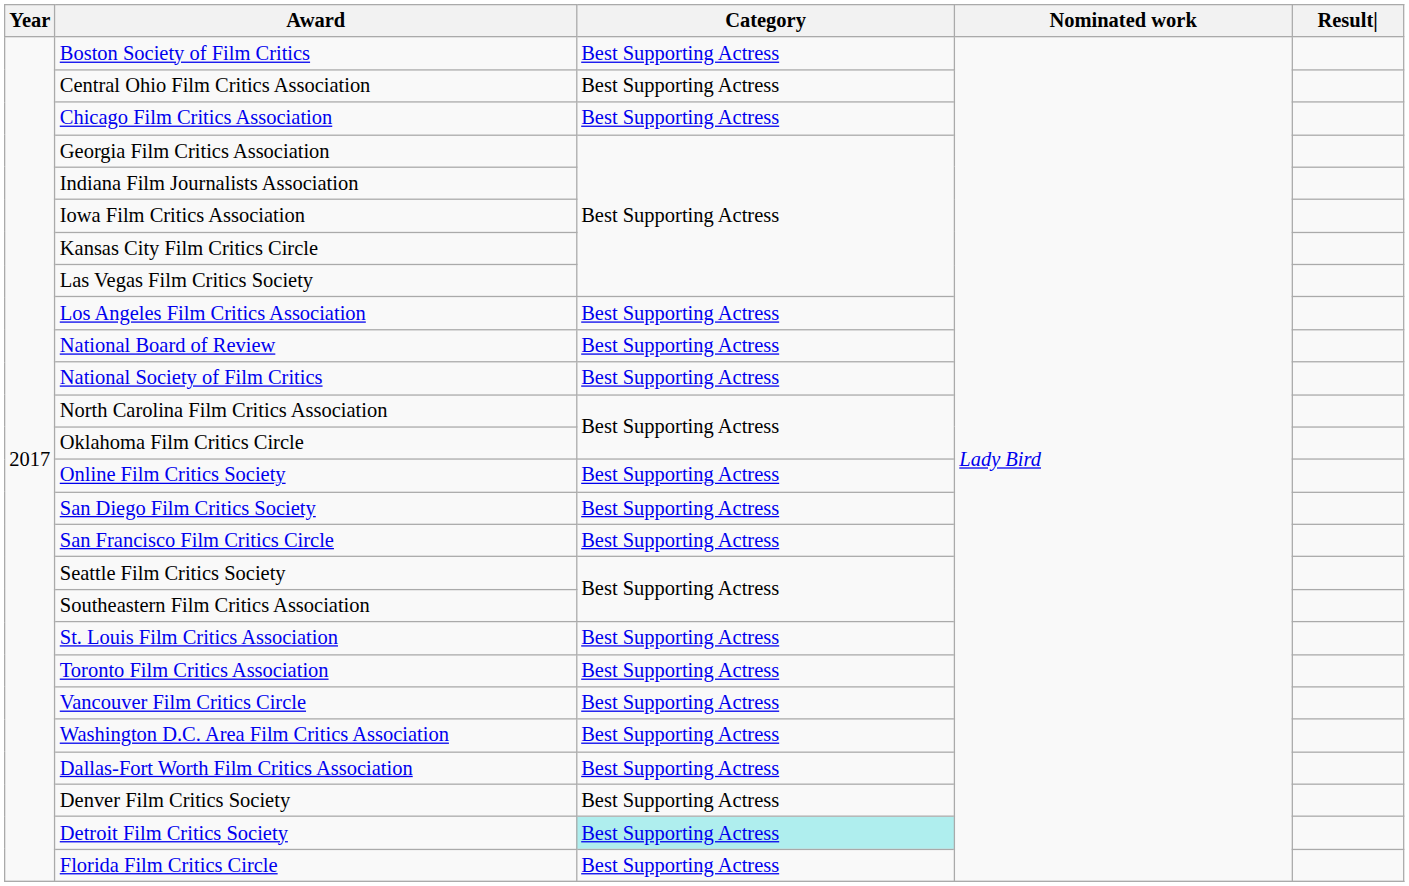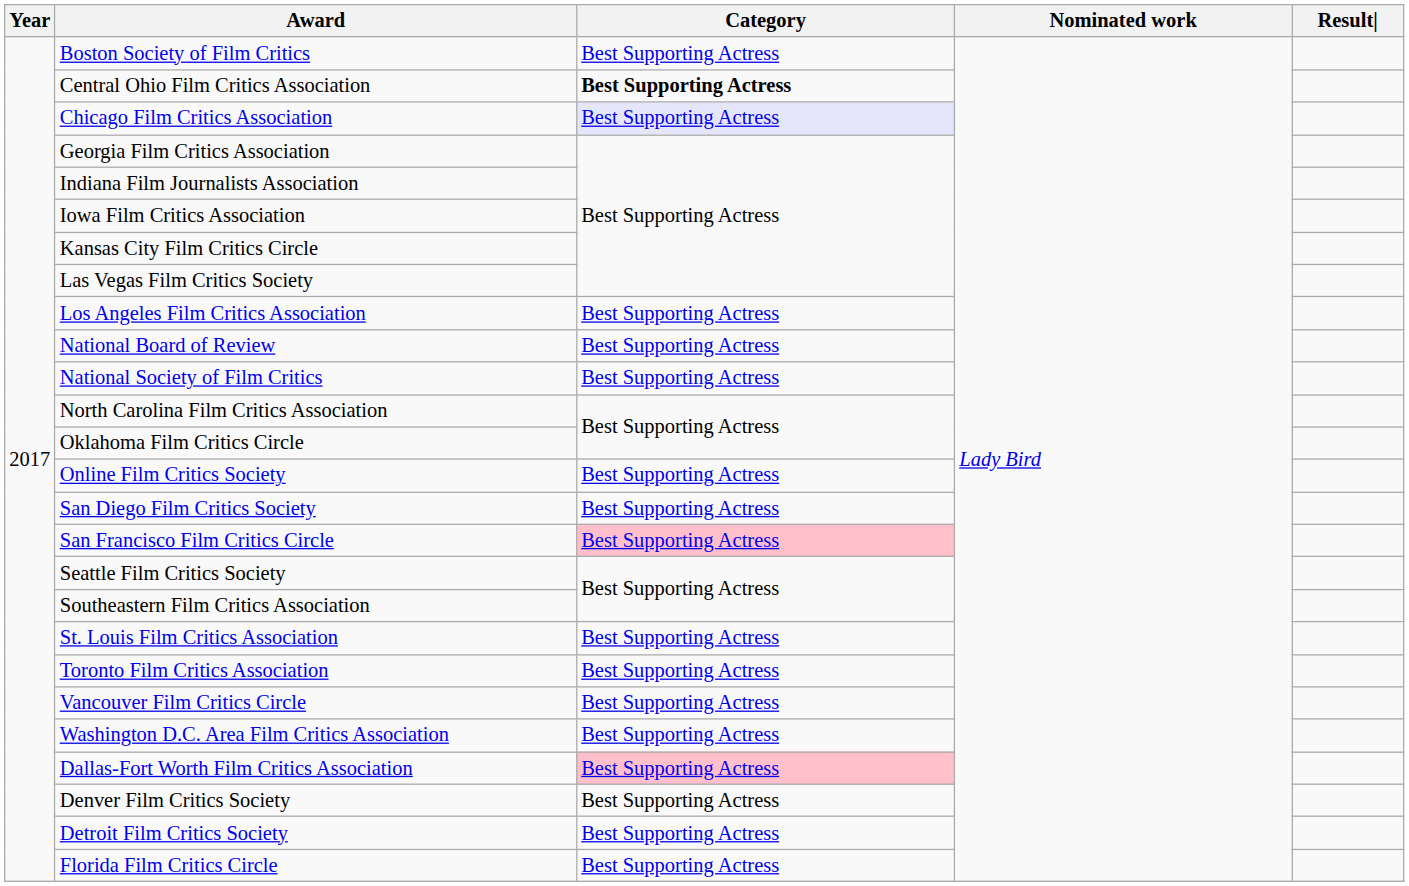(680, 85) normal -> (686, 85) bold
(680, 118) no background -> (680, 118) lavender background
(680, 540) no background -> (680, 540) pink background
(680, 767) no background -> (680, 767) pink background
(680, 832) paleturquoise background -> (680, 832) no background
